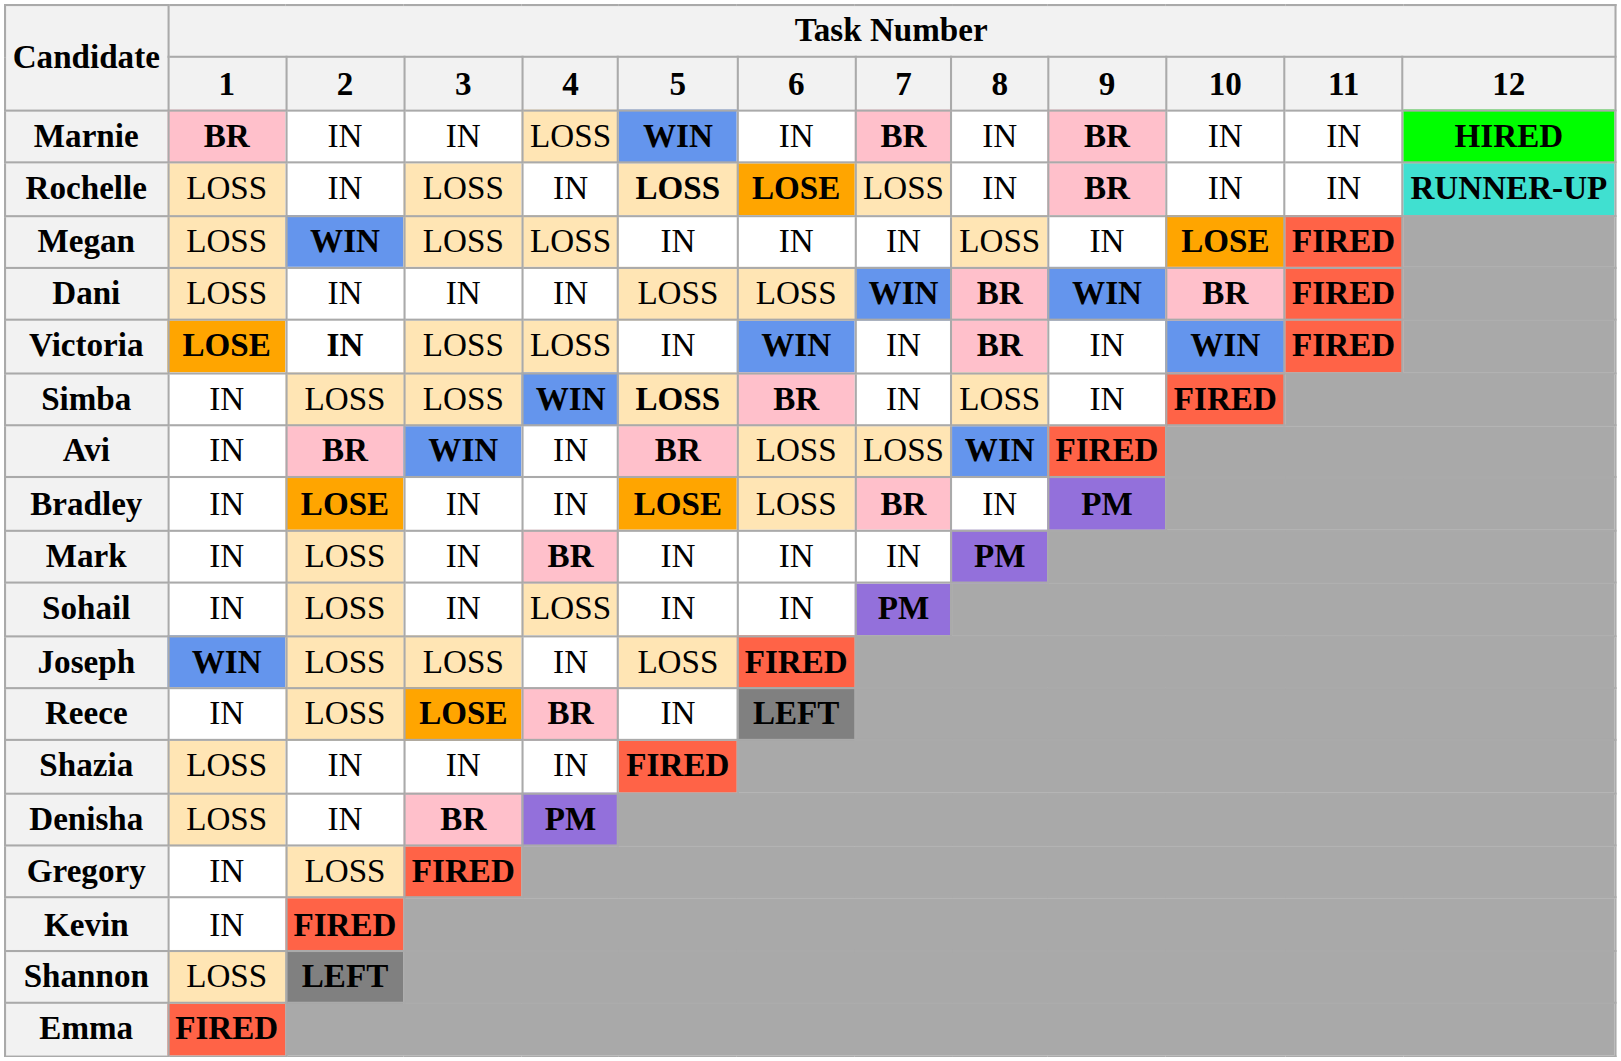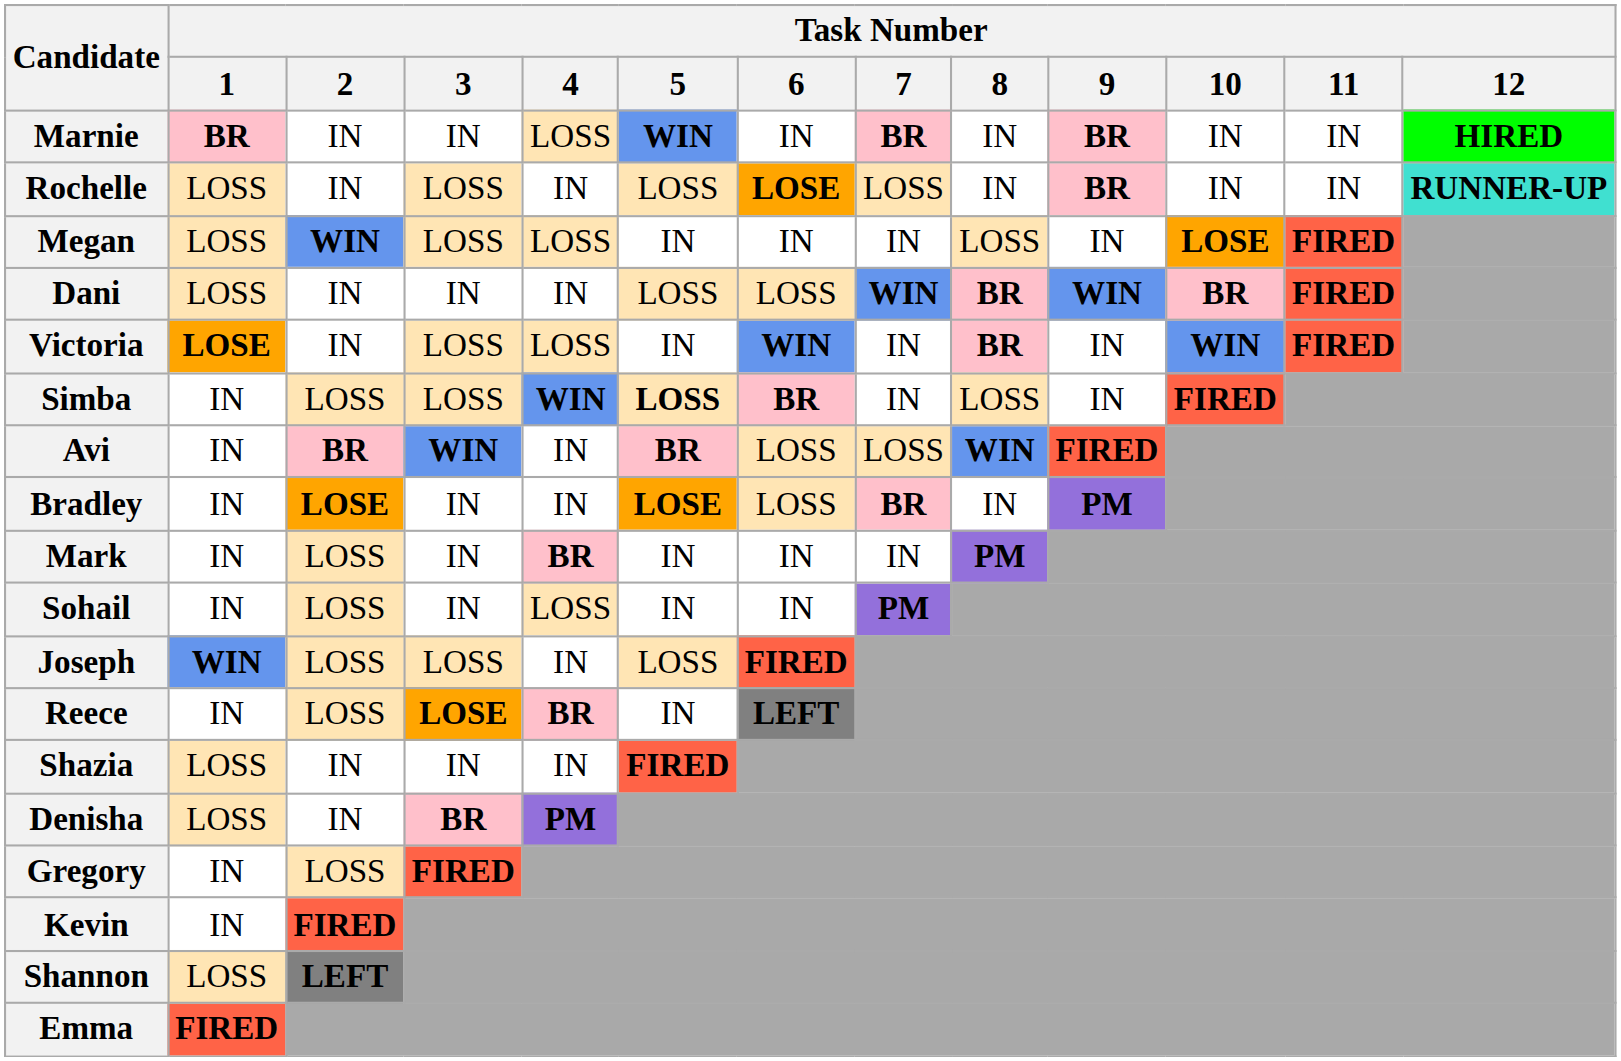(678, 188) bold -> (678, 188) normal
(345, 345) bold -> (345, 345) normal
